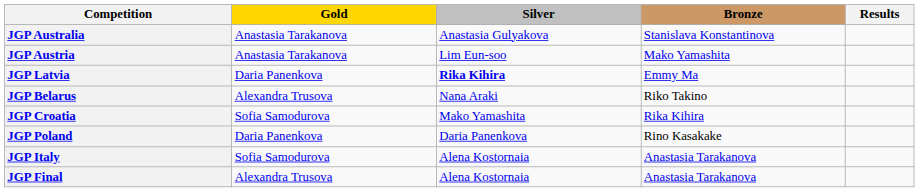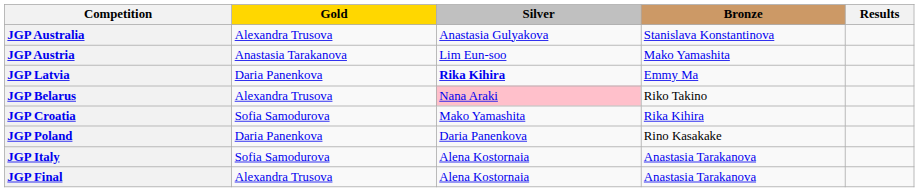(291, 34) Anastasia Tarakanova -> (284, 34) Alexandra Trusova
(469, 95) no background -> (469, 95) pink background
